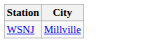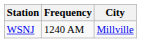+ column: (68, 12)
